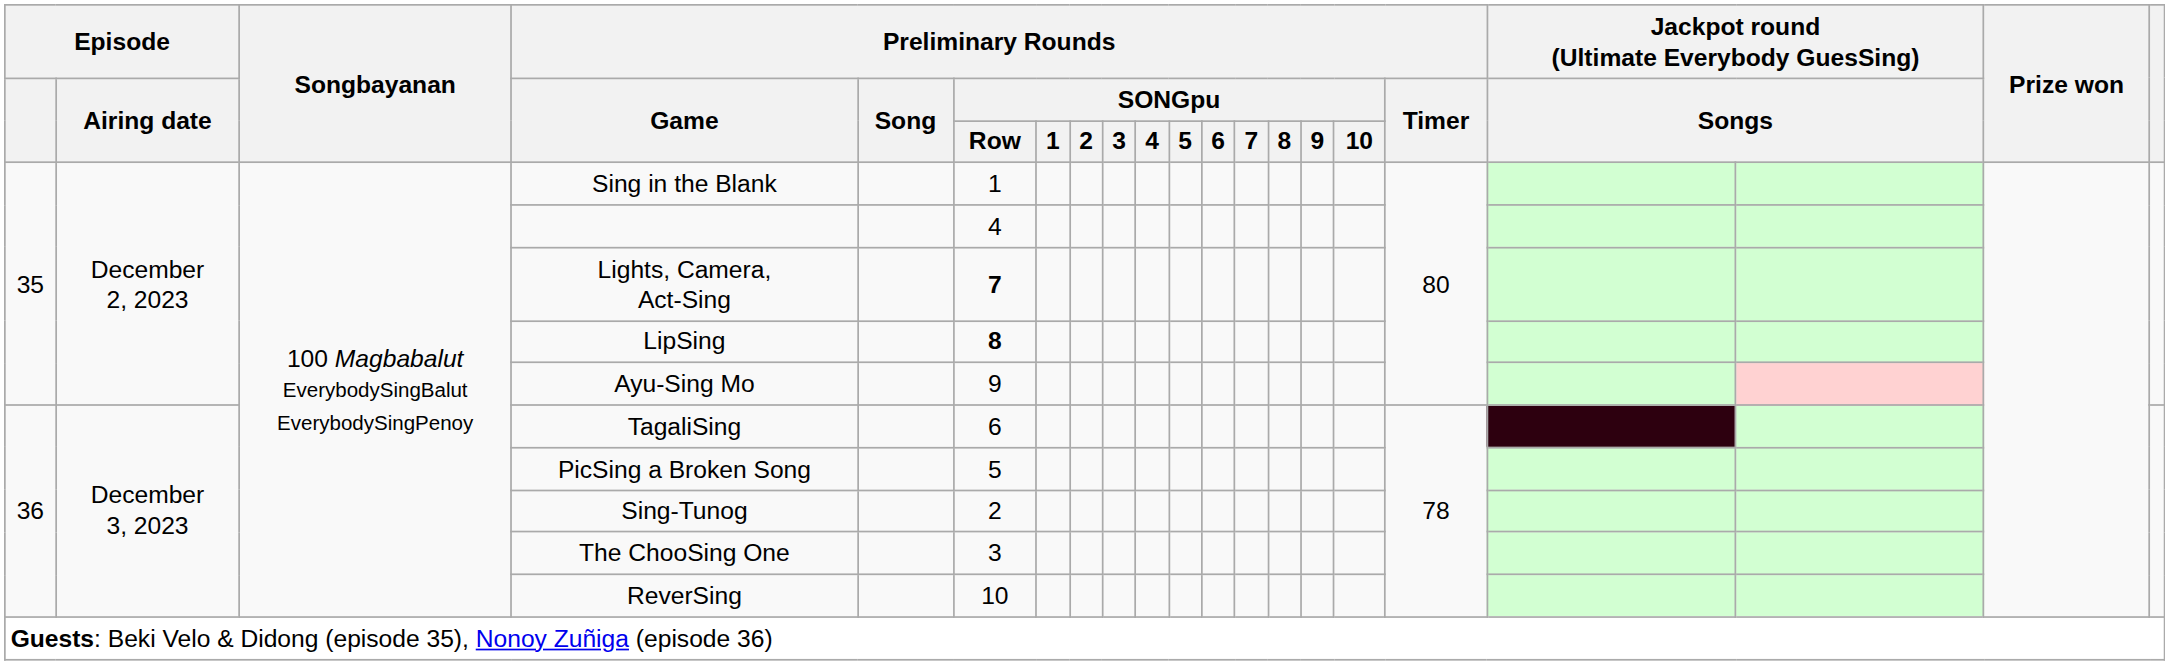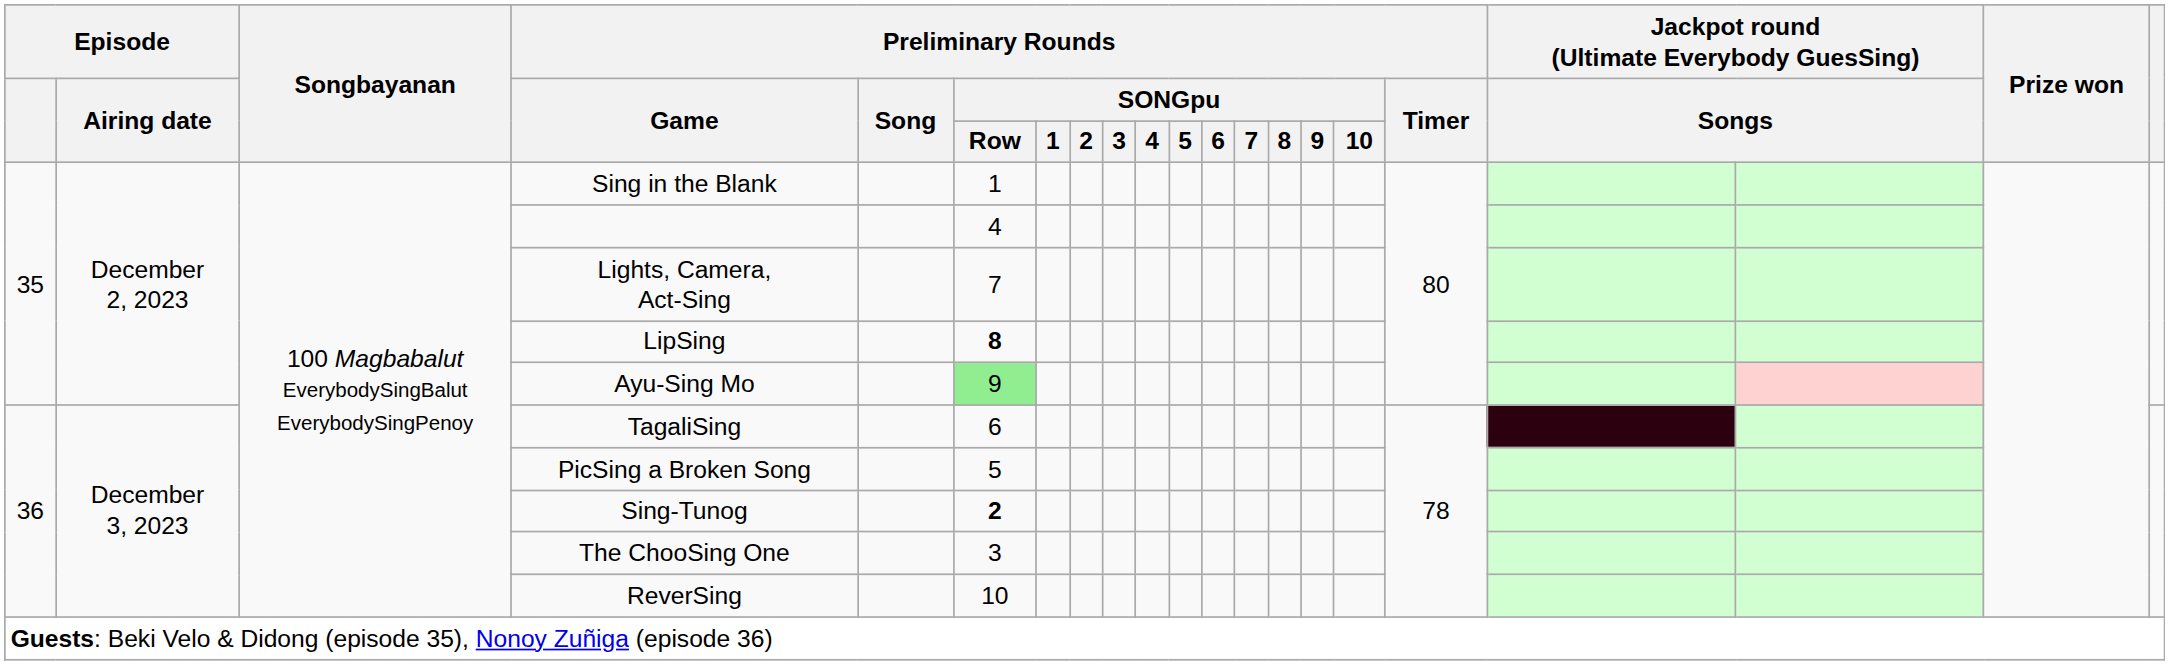(995, 284) bold -> (995, 284) normal
(995, 384) no background -> (995, 384) lightgreen background
(995, 511) normal -> (995, 511) bold
